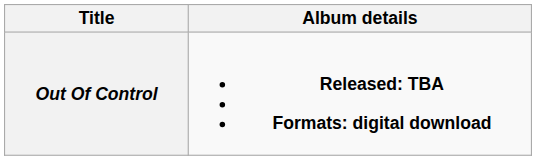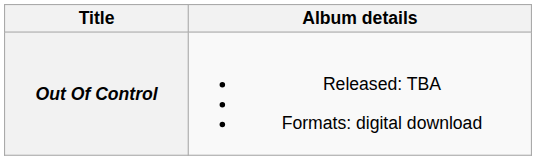(360, 104) bold -> (360, 104) normal
